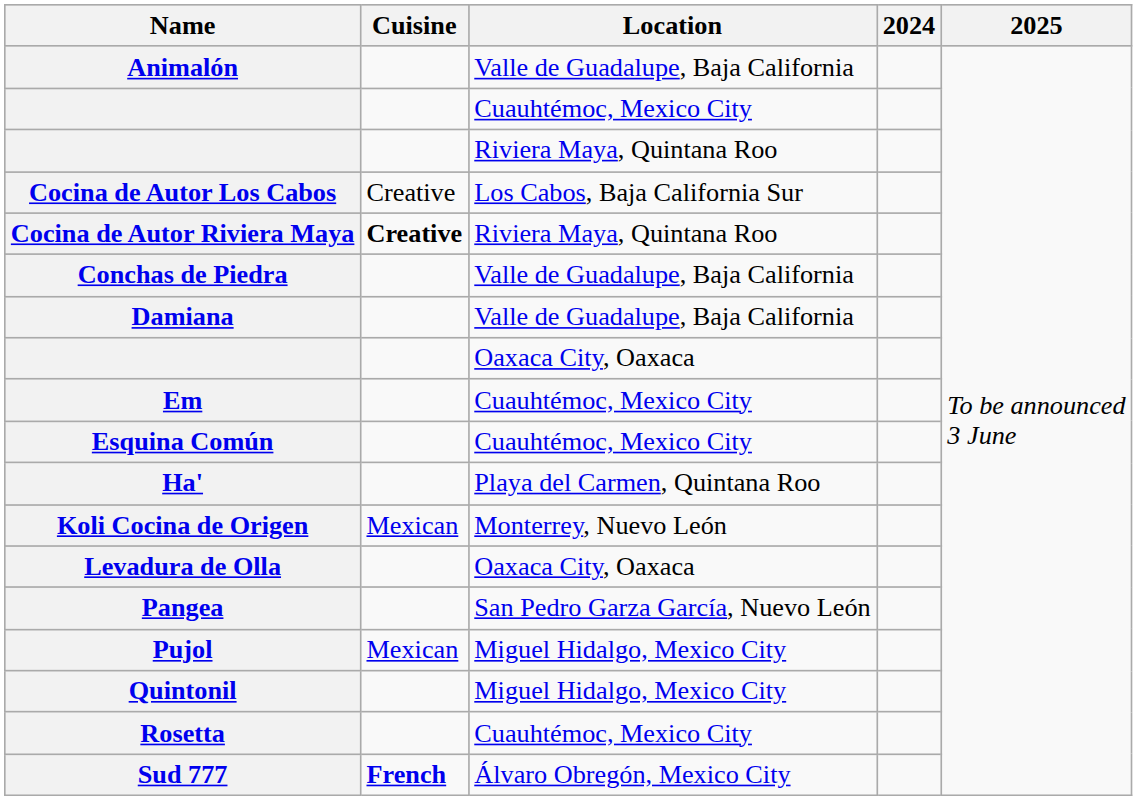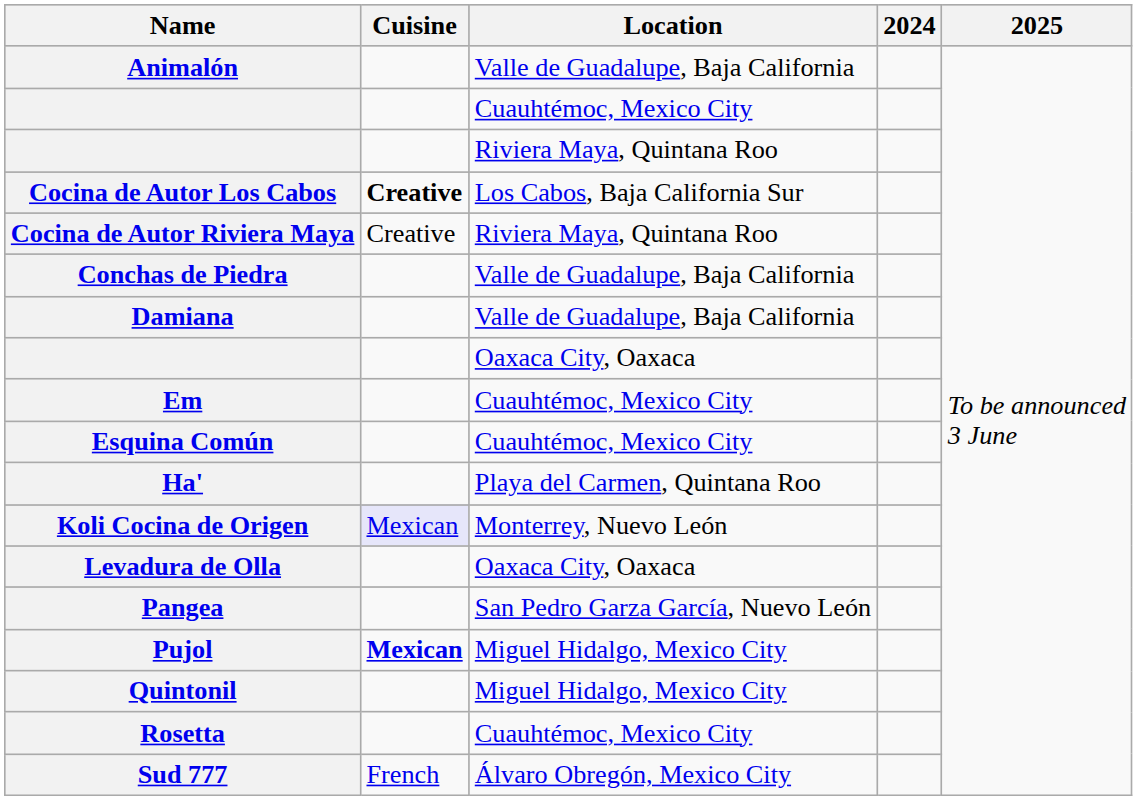(411, 191) normal -> (414, 191) bold
(414, 233) bold -> (411, 233) normal
(412, 524) no background -> (412, 524) lavender background
(412, 649) normal -> (415, 649) bold
(406, 774) bold -> (403, 774) normal
